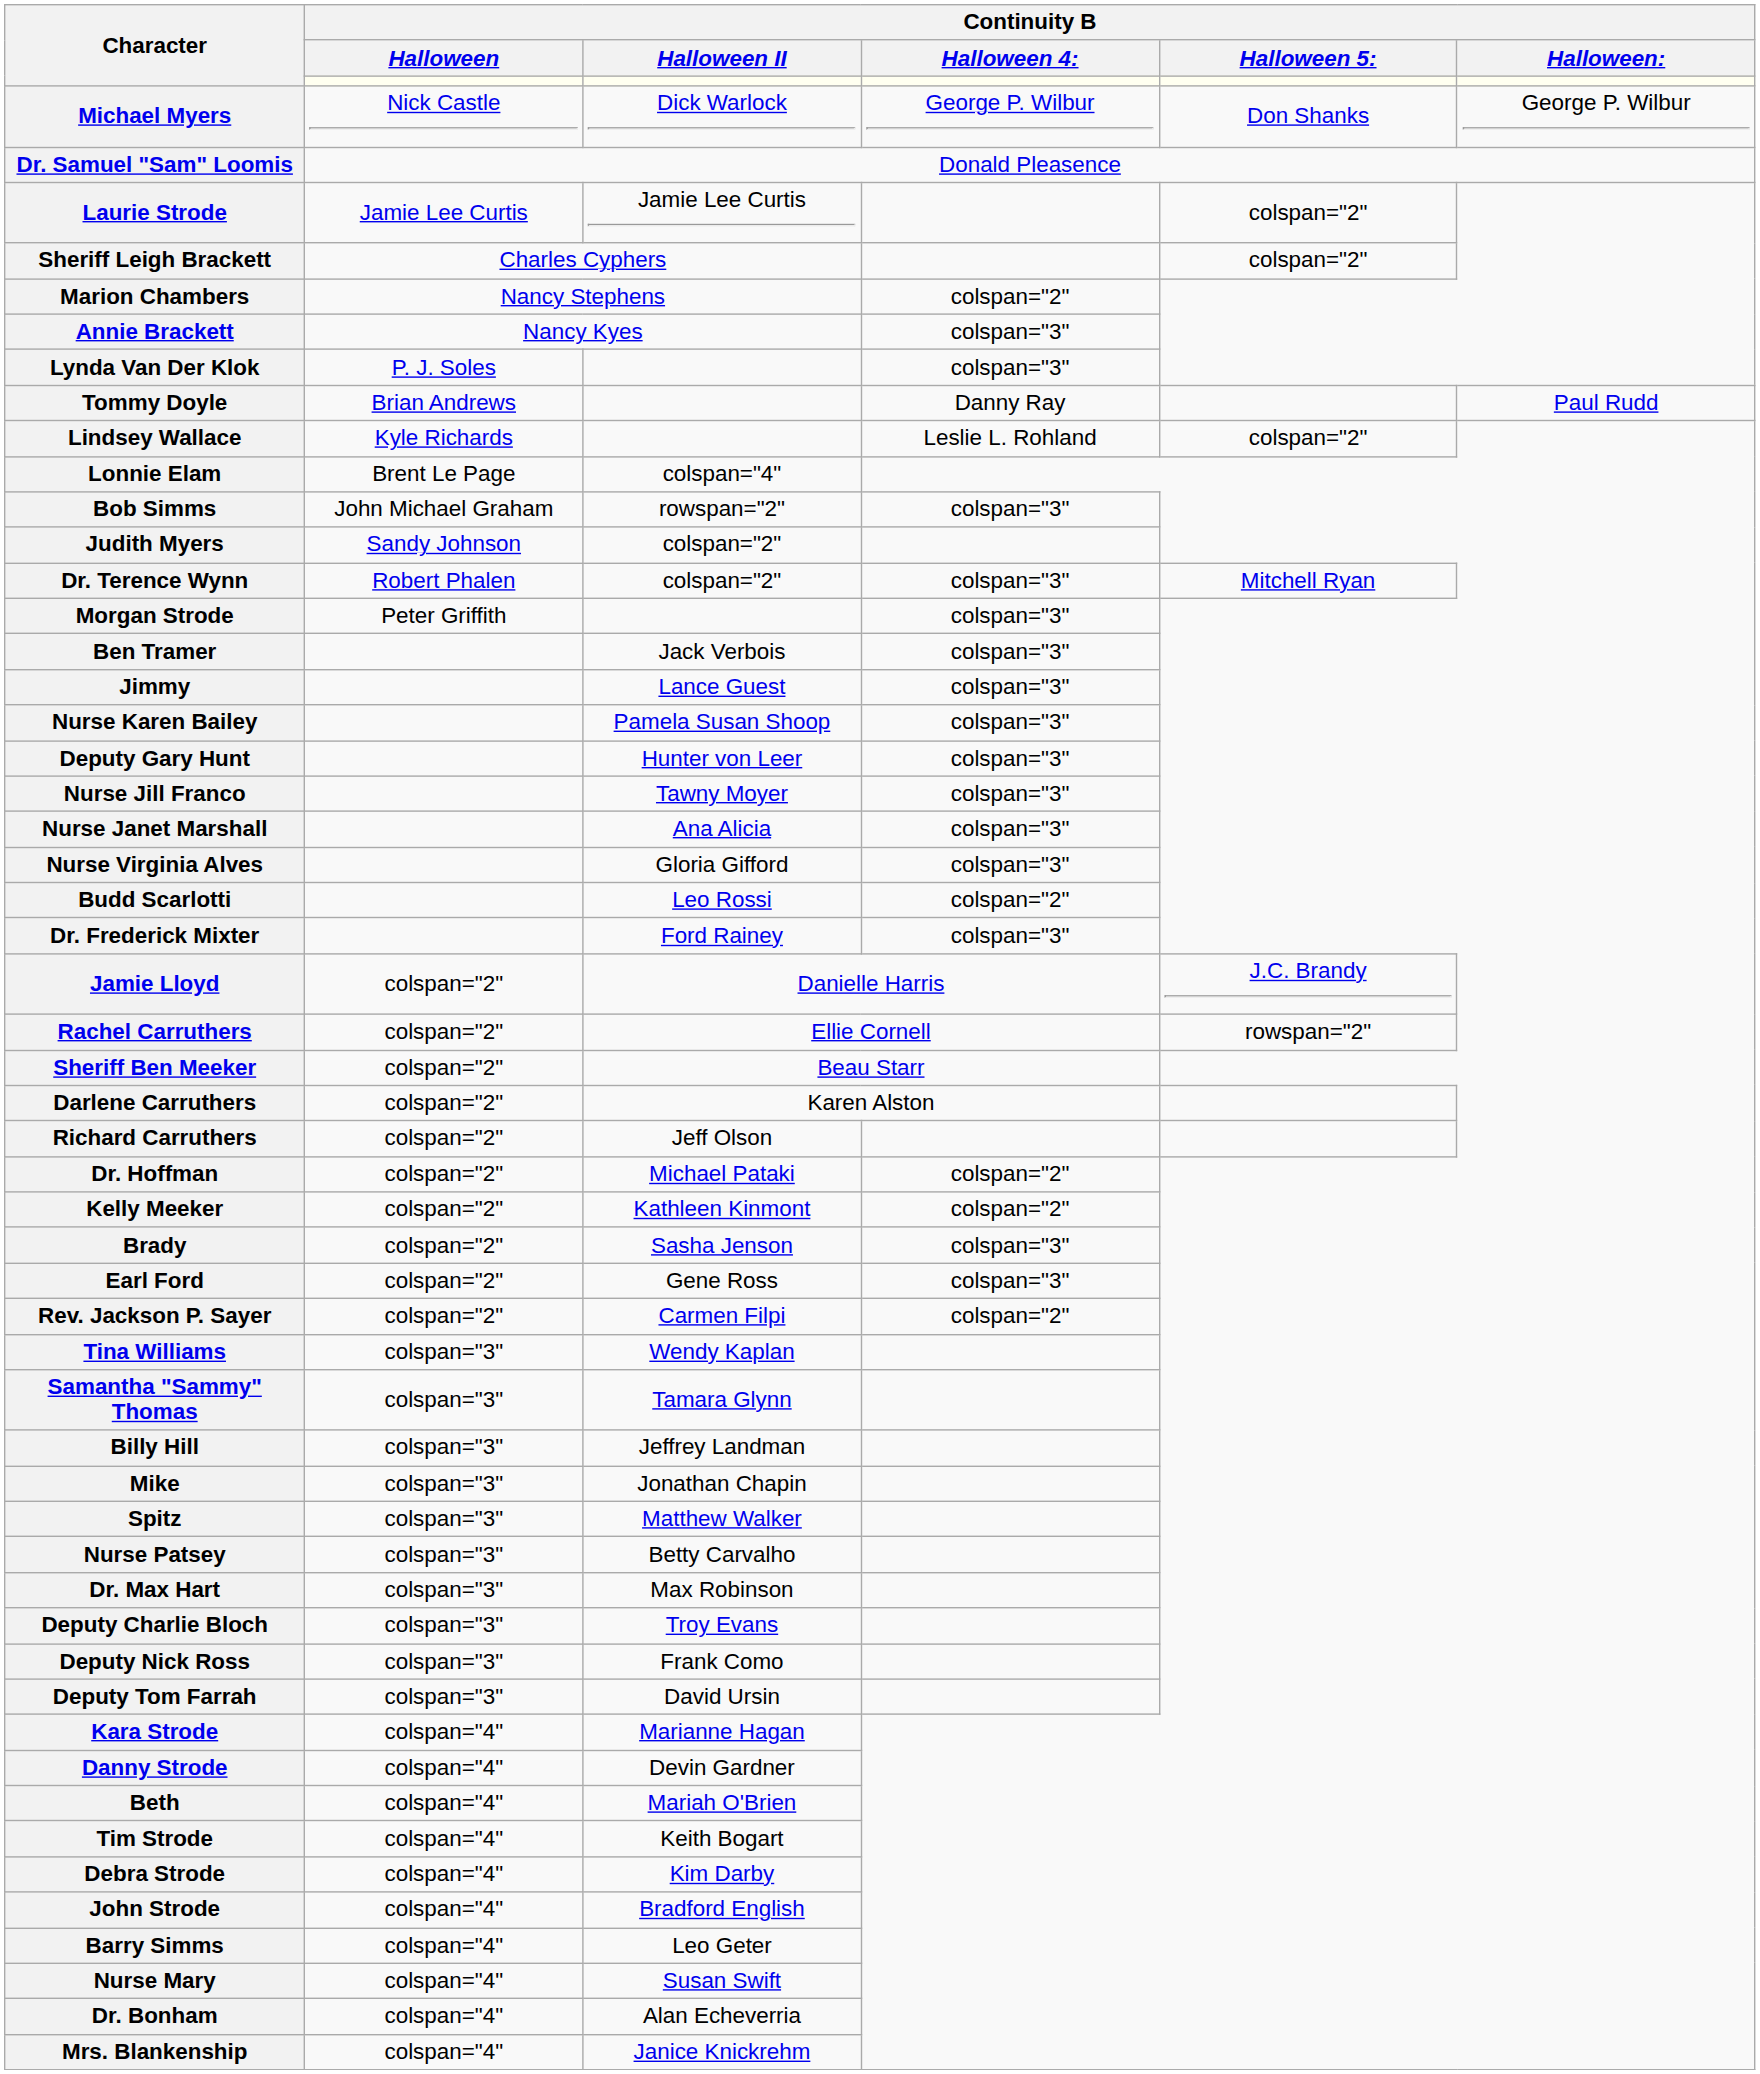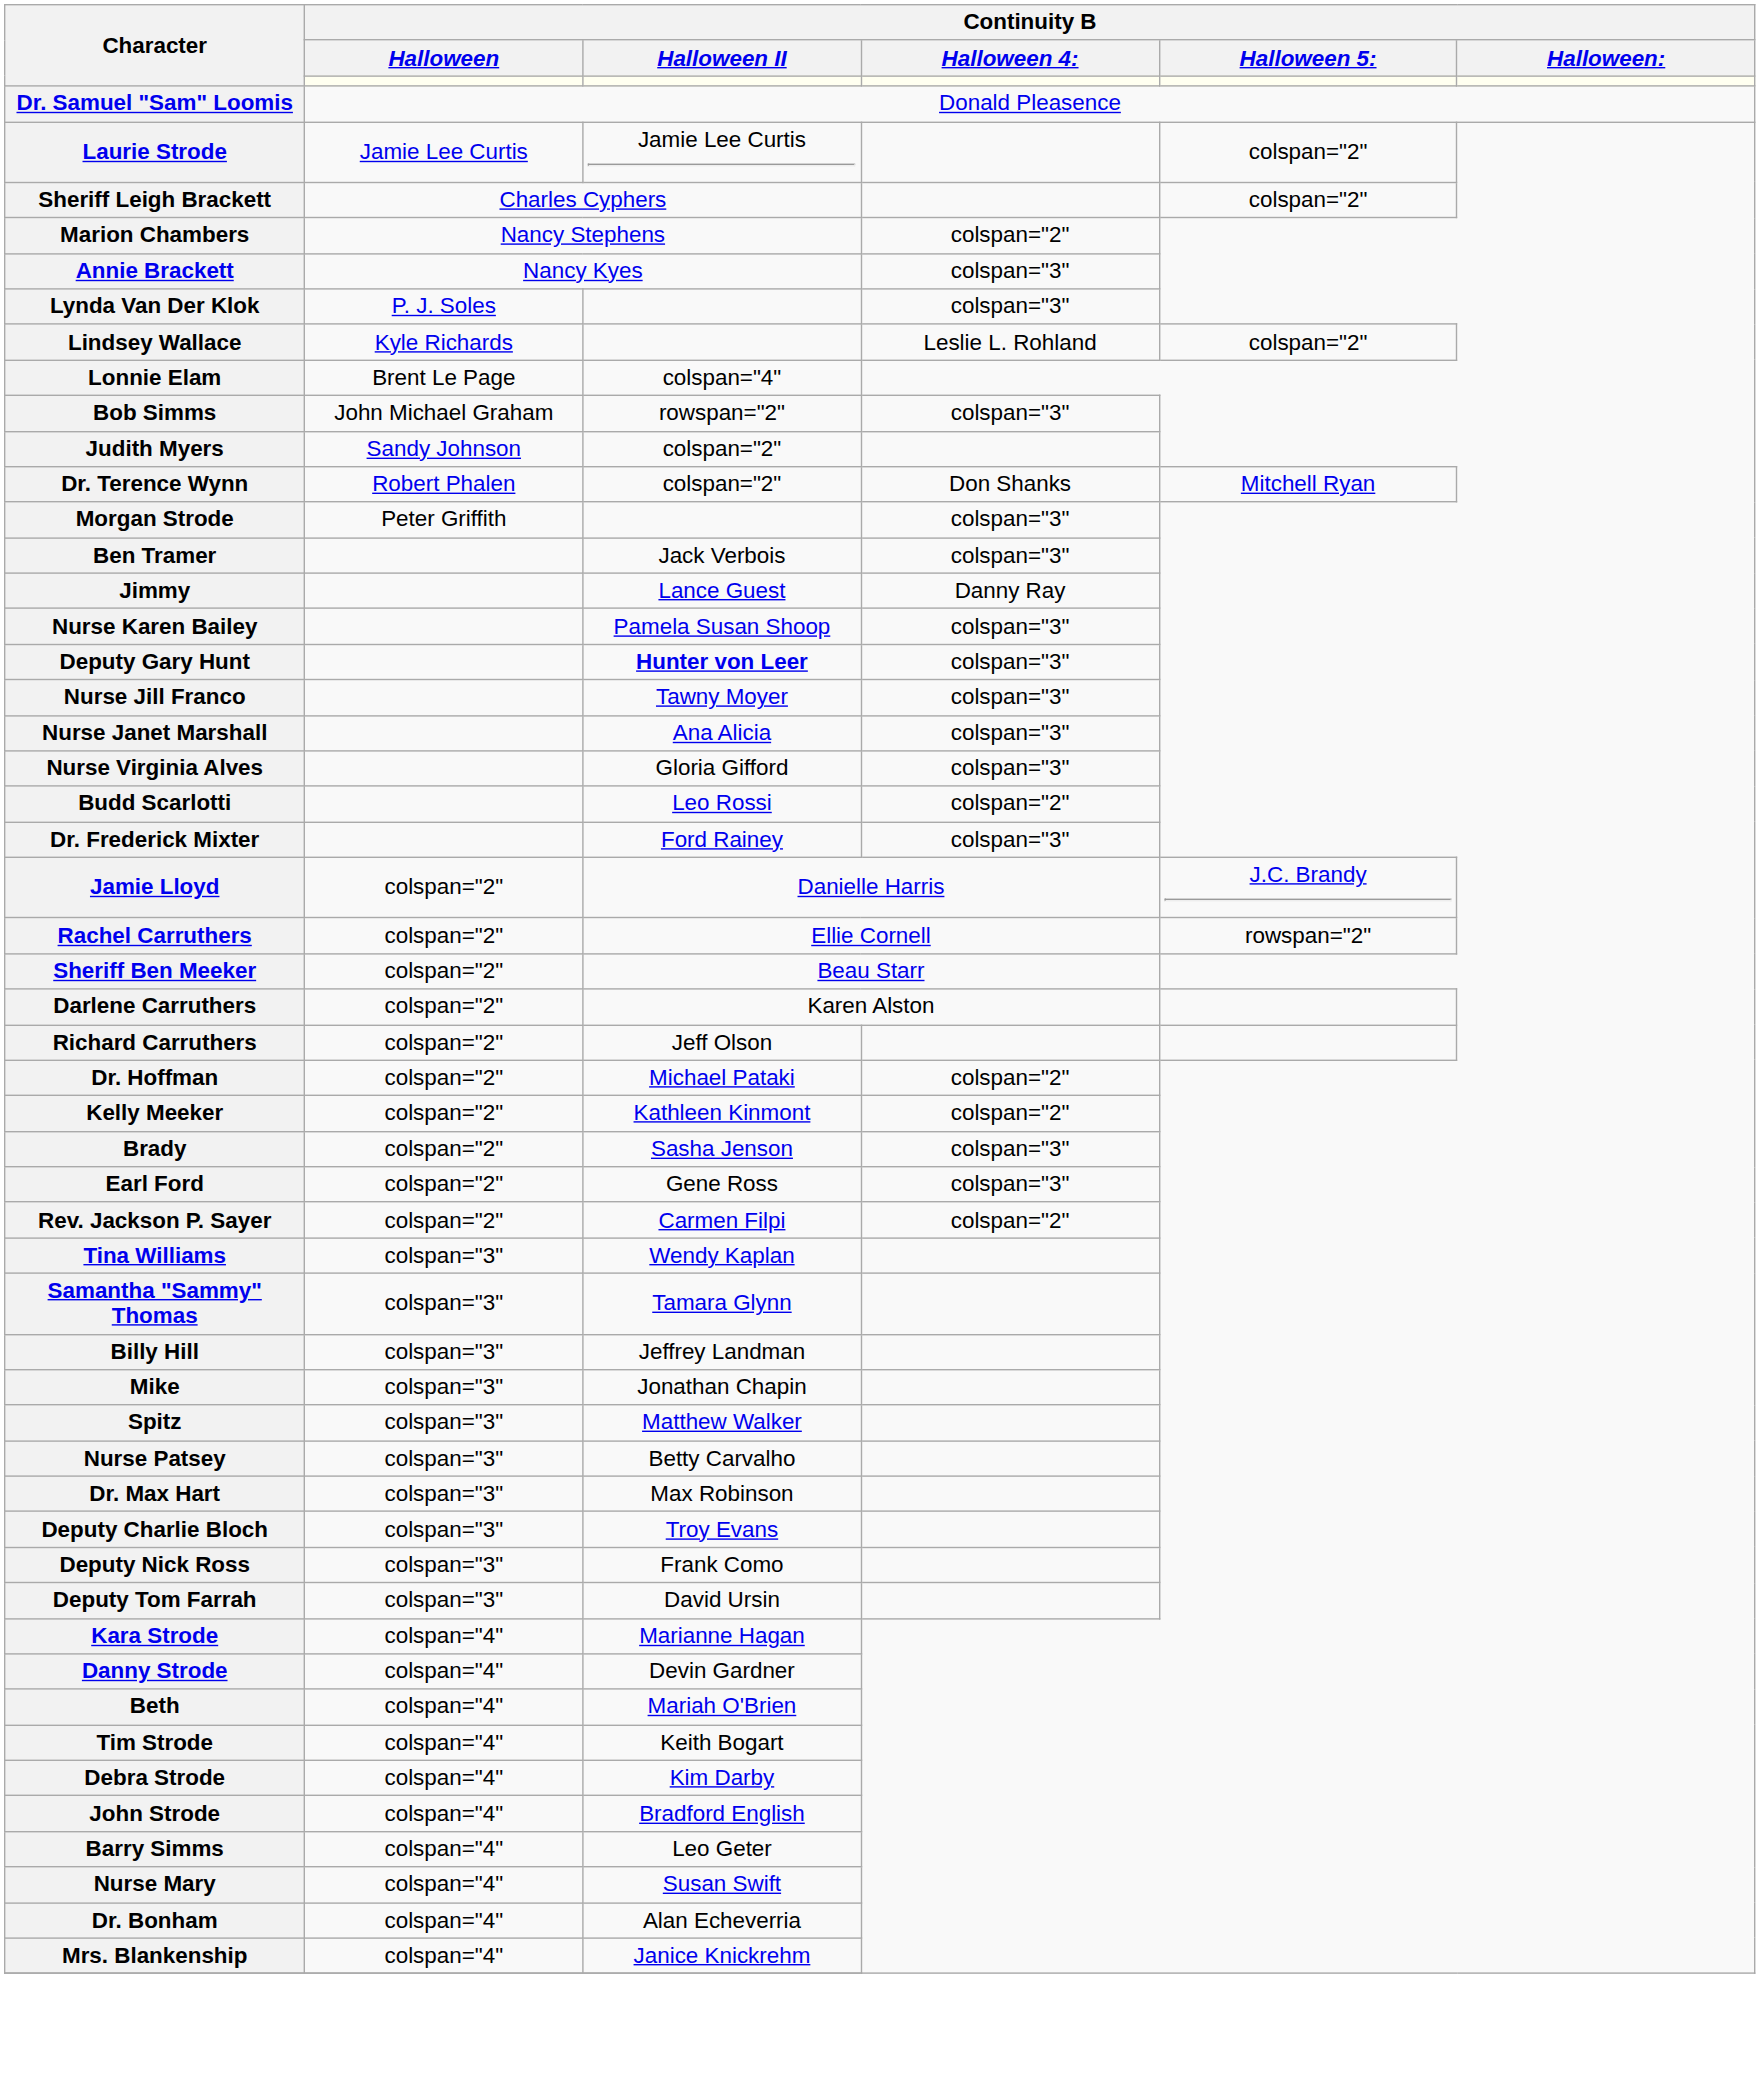- row: (155, 116)
- row: (155, 402)
(1010, 580) colspan="3" -> (1010, 484) Don Shanks
(1010, 686) colspan="3" -> (1010, 590) Danny Ray
(722, 757) normal -> (722, 661) bold
